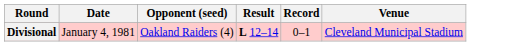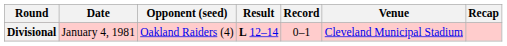+ column: (484, 13)
